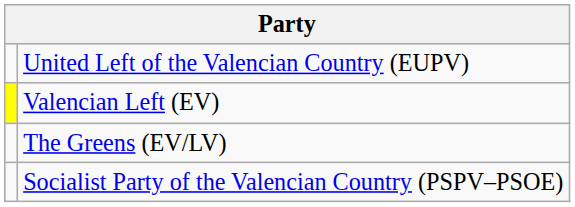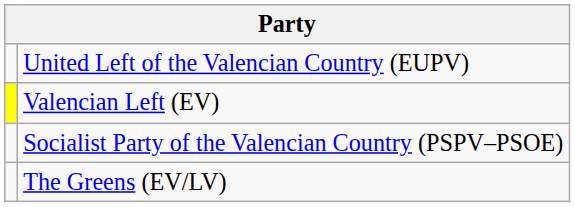rows swapped: (125, 141) <-> (293, 180)
